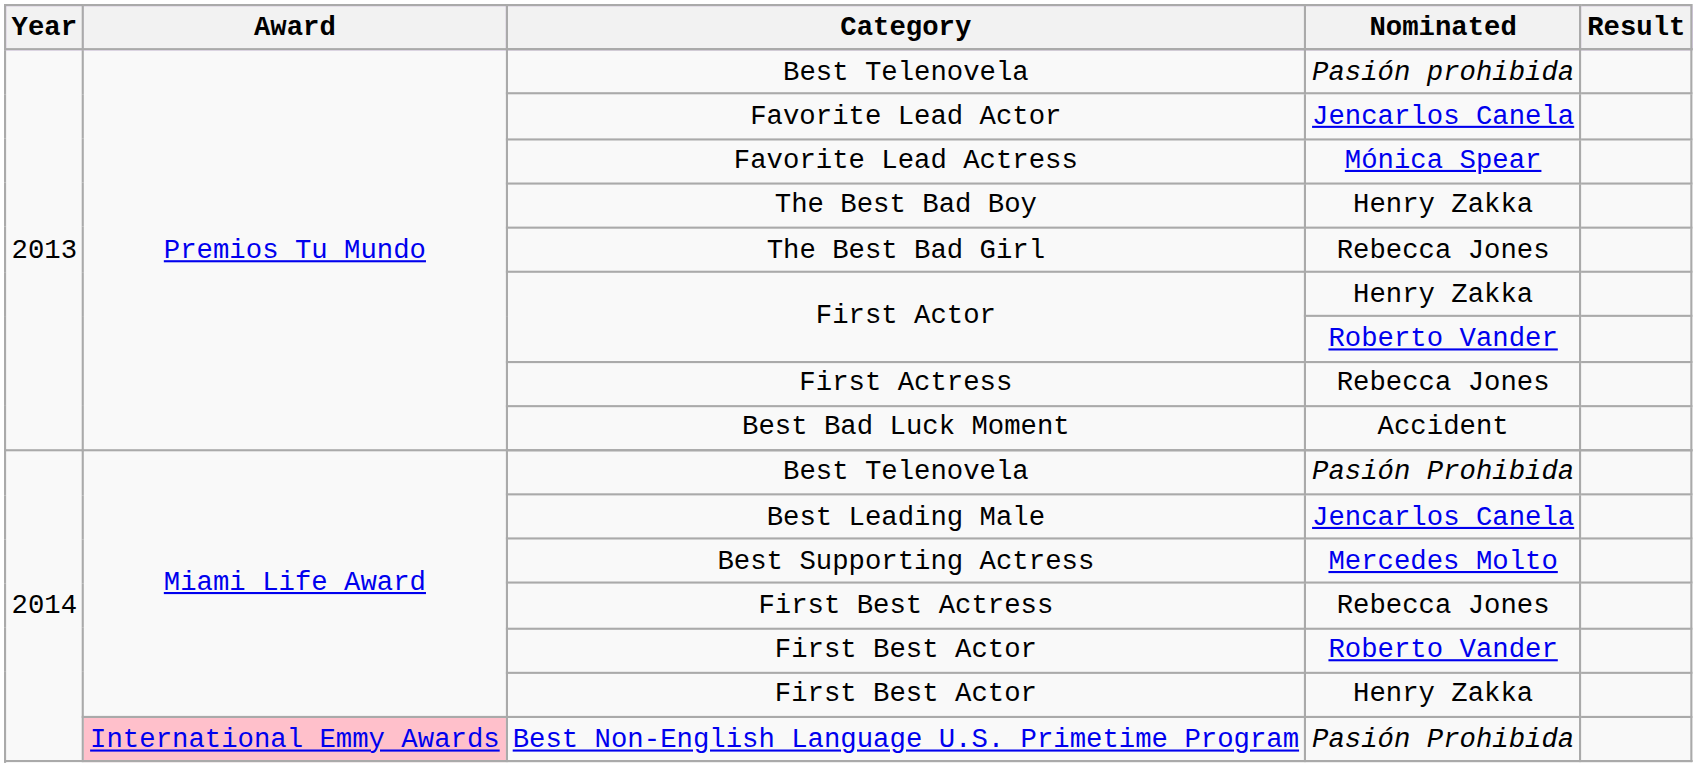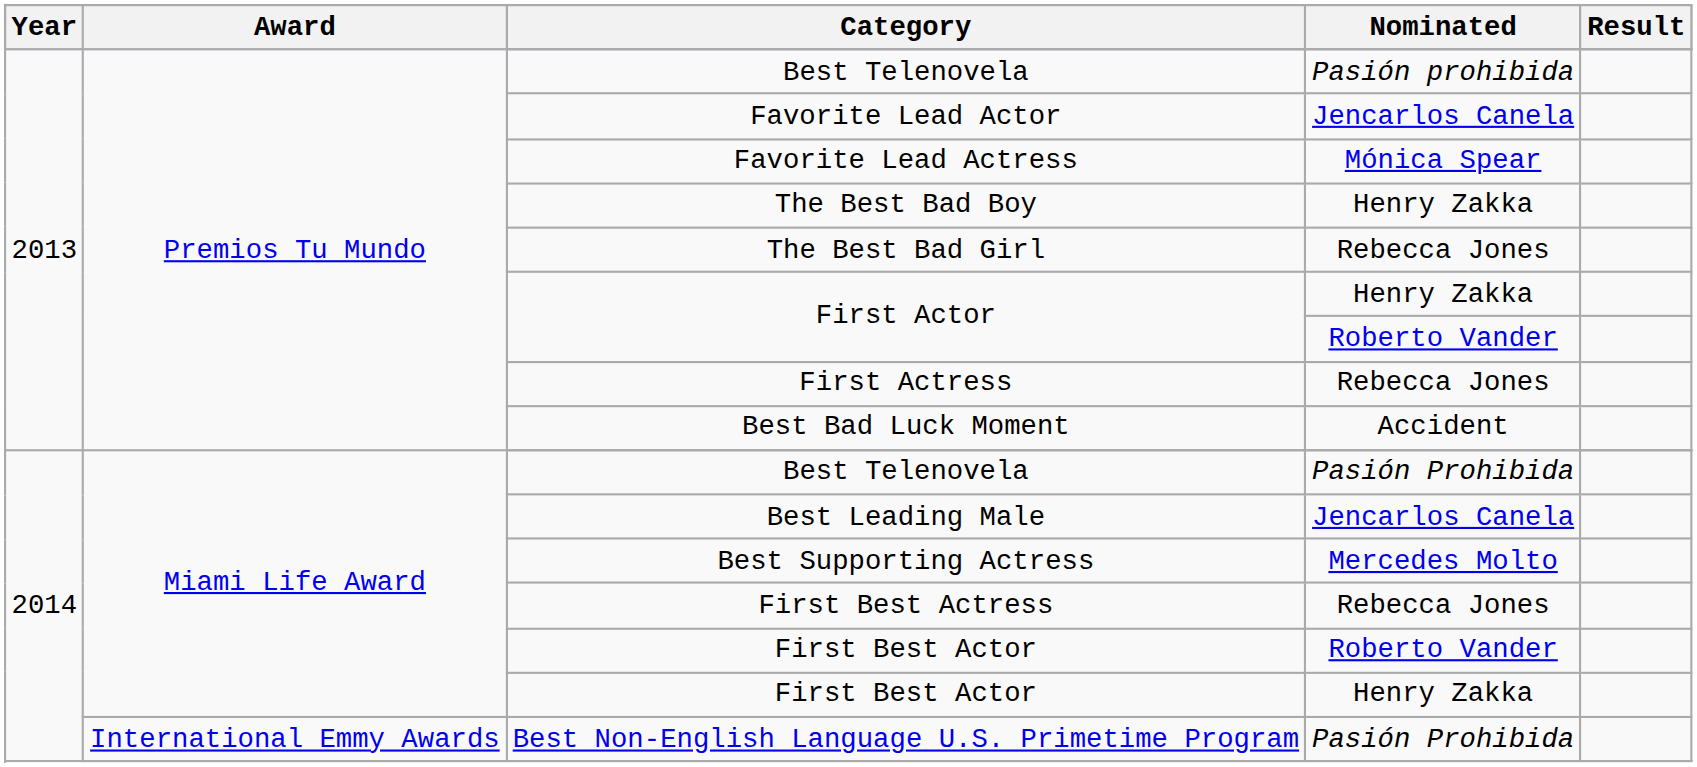(295, 739) pink background -> (295, 739) no background
